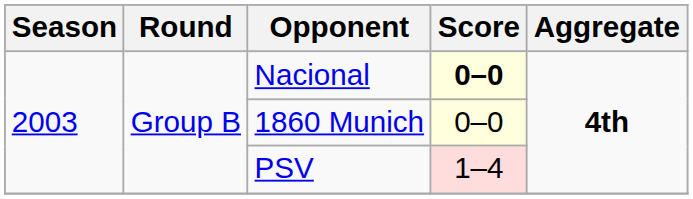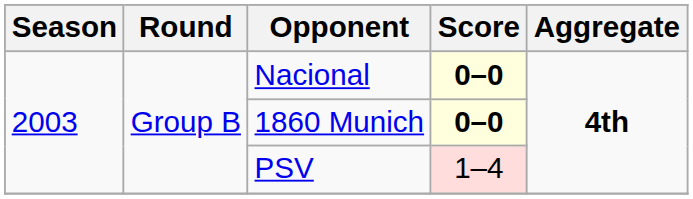(479, 121) normal -> (479, 121) bold
